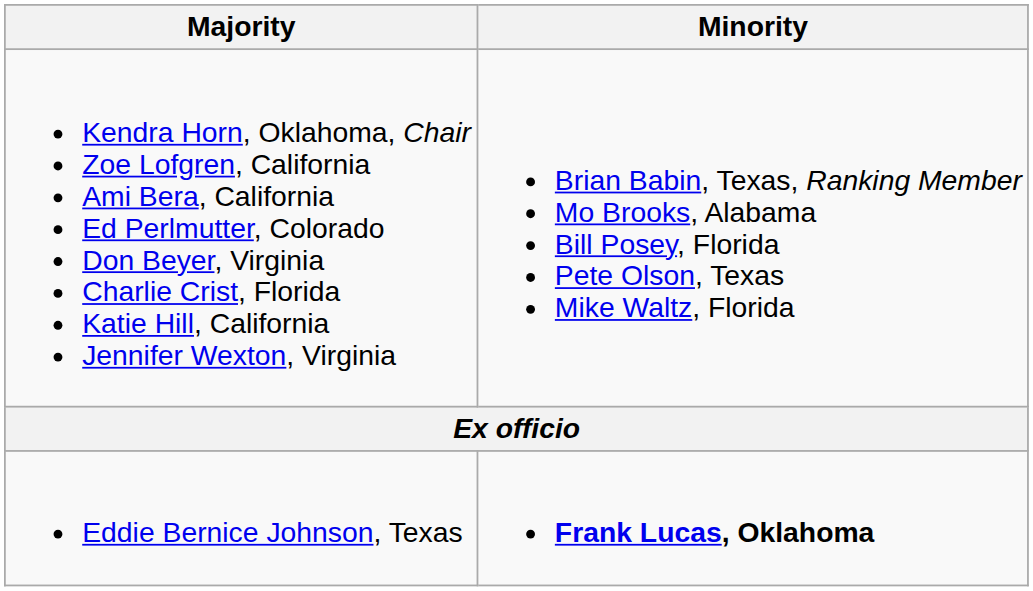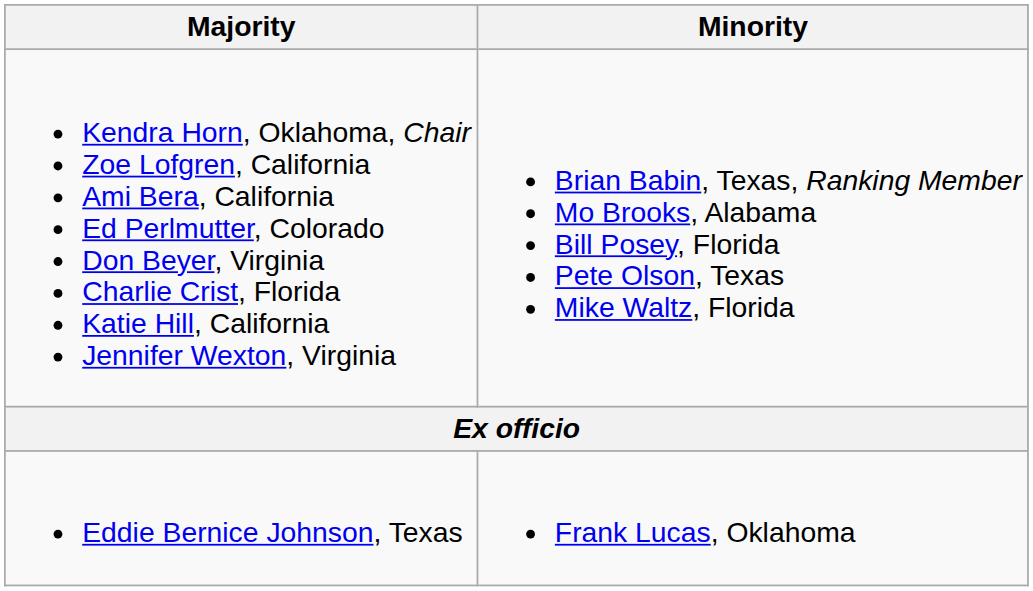(753, 534) bold -> (753, 534) normal
